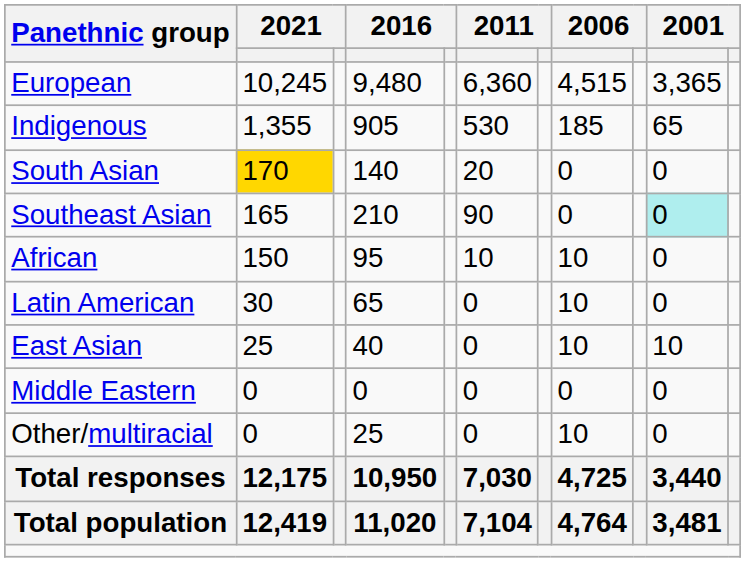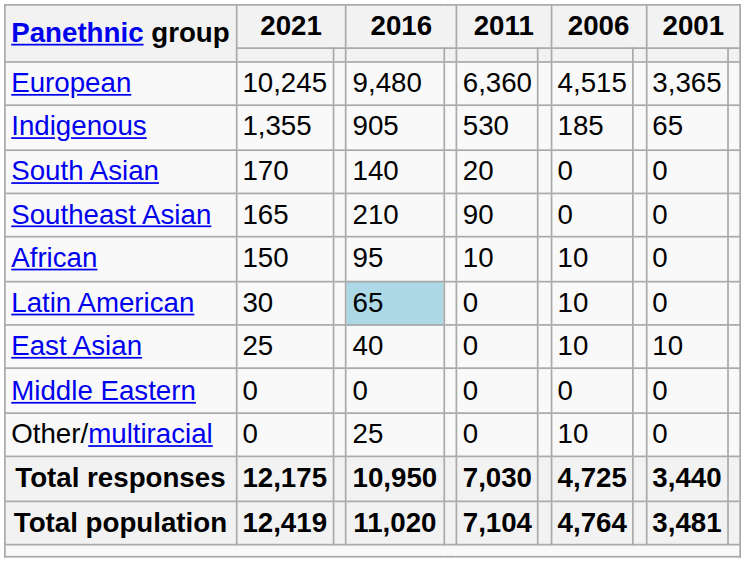(265, 170) gold background -> (265, 170) no background
(660, 214) paleturquoise background -> (660, 214) no background
(368, 302) no background -> (368, 302) lightblue background
